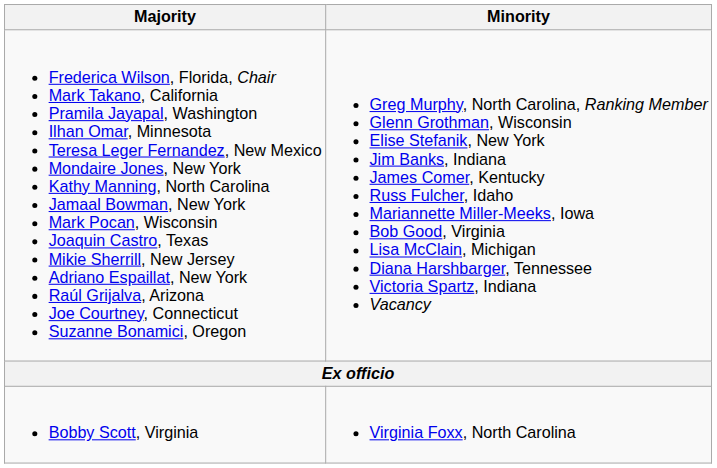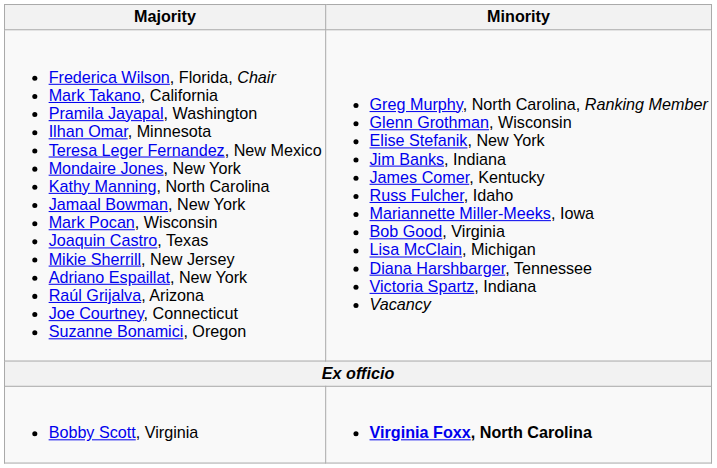(518, 434) normal -> (518, 434) bold
